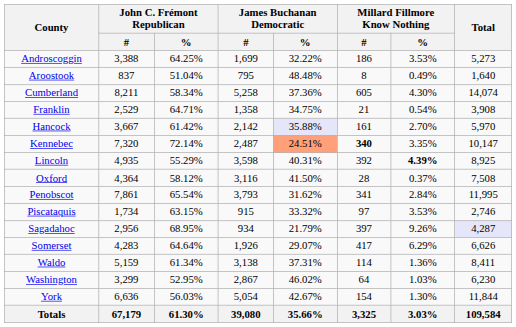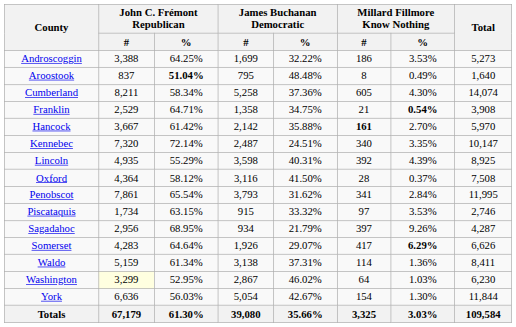(186, 76) normal -> (186, 76) bold
(423, 110) normal -> (423, 110) bold
(305, 127) lavender background -> (305, 127) no background
(364, 127) normal -> (364, 127) bold
(305, 144) lightsalmon background -> (305, 144) no background
(364, 144) bold -> (364, 144) normal
(423, 161) bold -> (423, 161) normal
(483, 229) lavender background -> (483, 229) no background
(423, 246) normal -> (423, 246) bold
(126, 280) no background -> (126, 280) lightyellow background
